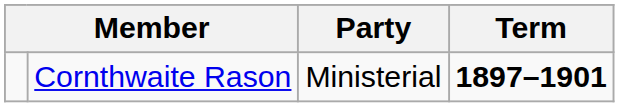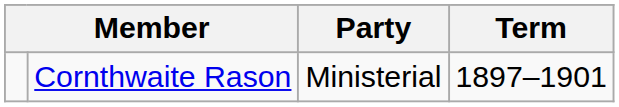(531, 76) bold -> (531, 76) normal
